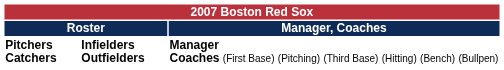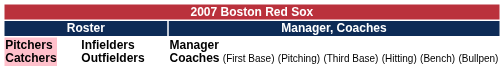(31, 51) no background -> (31, 51) pink background
